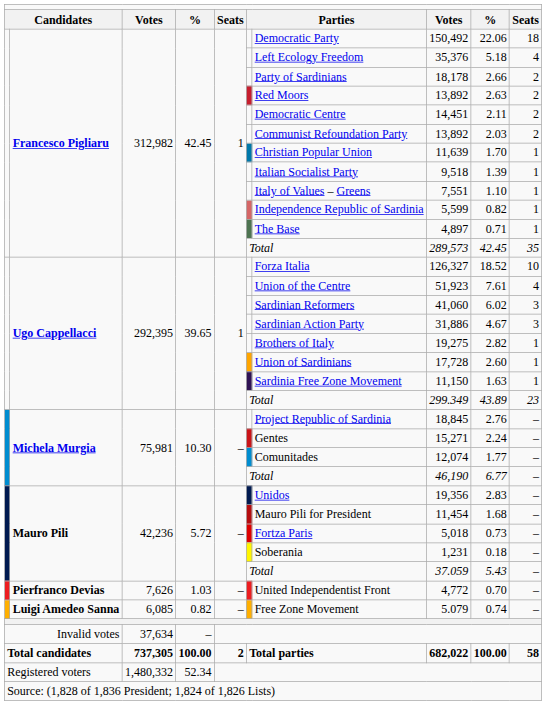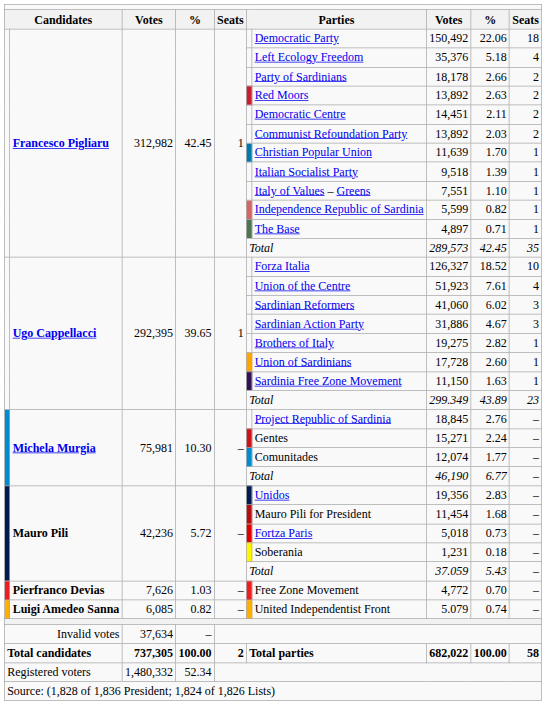(322, 590) United Independentist Front -> (307, 590) Free Zone Movement
(307, 609) Free Zone Movement -> (322, 609) United Independentist Front
